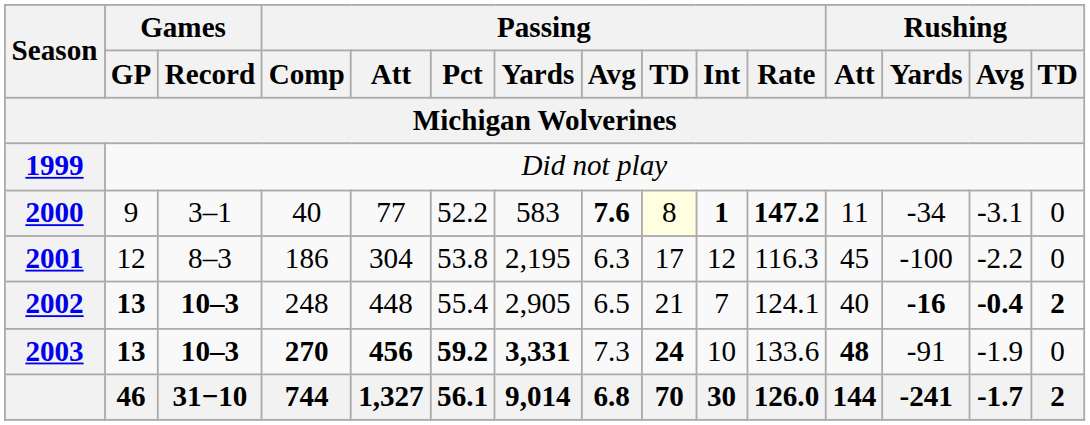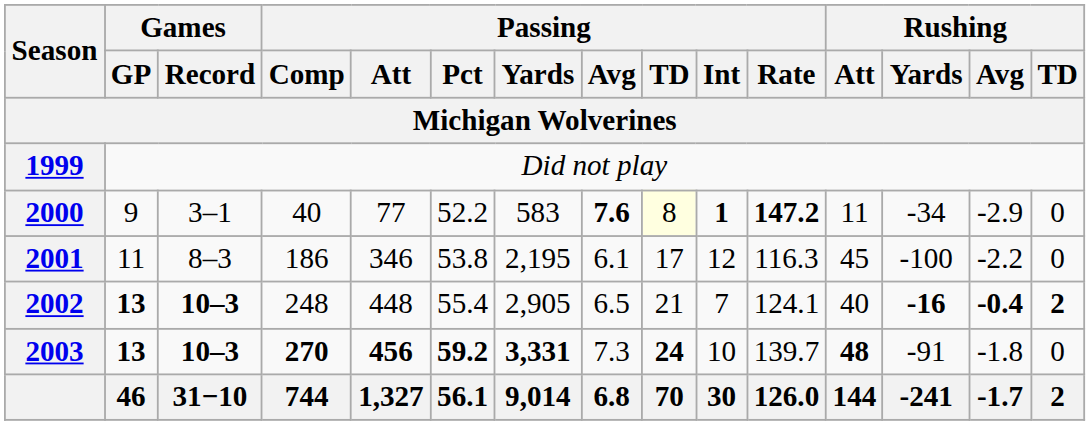(1000, 212) -3.1 -> (1000, 212) -2.9
(131, 258) 12 -> (131, 258) 11
(391, 258) 304 -> (391, 258) 346
(612, 258) 6.3 -> (612, 258) 6.1
(786, 350) 133.6 -> (786, 350) 139.7
(1000, 350) -1.9 -> (1000, 350) -1.8
